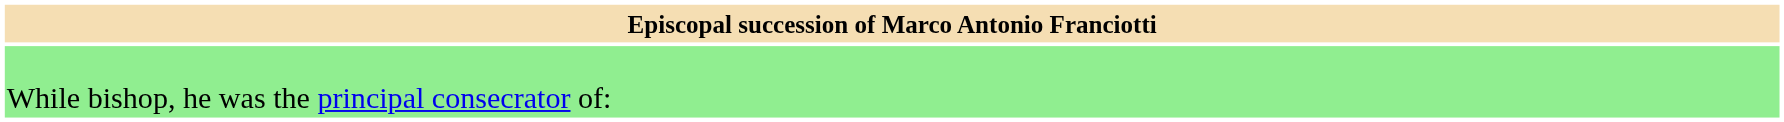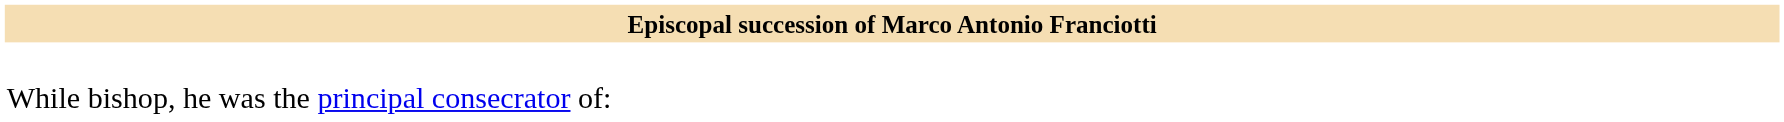(309, 98) lightgreen background -> (309, 98) no background
